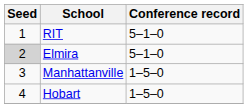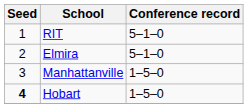(22, 53) lightgrey background -> (22, 53) no background
(22, 93) normal -> (22, 93) bold
